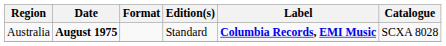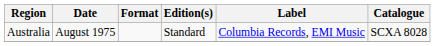(86, 32) bold -> (85, 32) normal
(298, 32) bold -> (292, 32) normal
